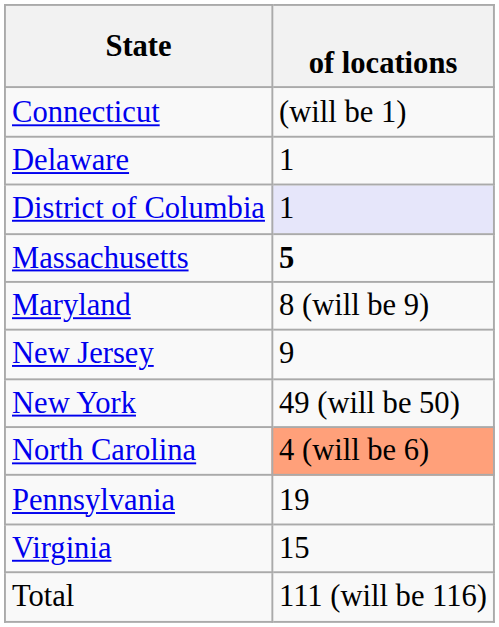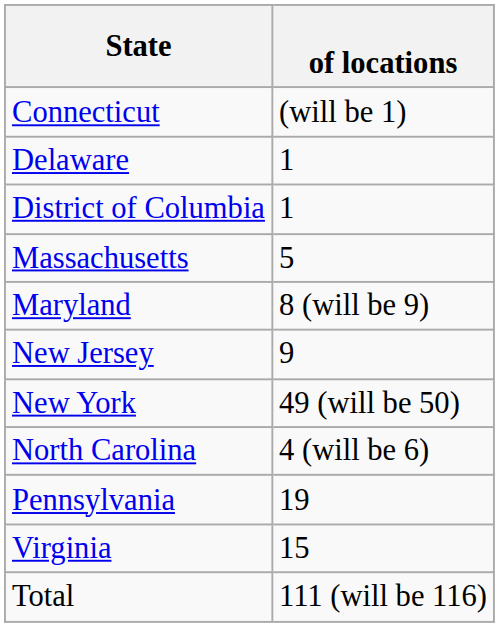(287, 208) lavender background -> (287, 208) no background
(287, 256) bold -> (287, 256) normal
(354, 450) lightsalmon background -> (354, 450) no background
